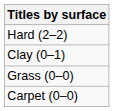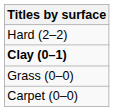(36, 55) normal -> (37, 55) bold
